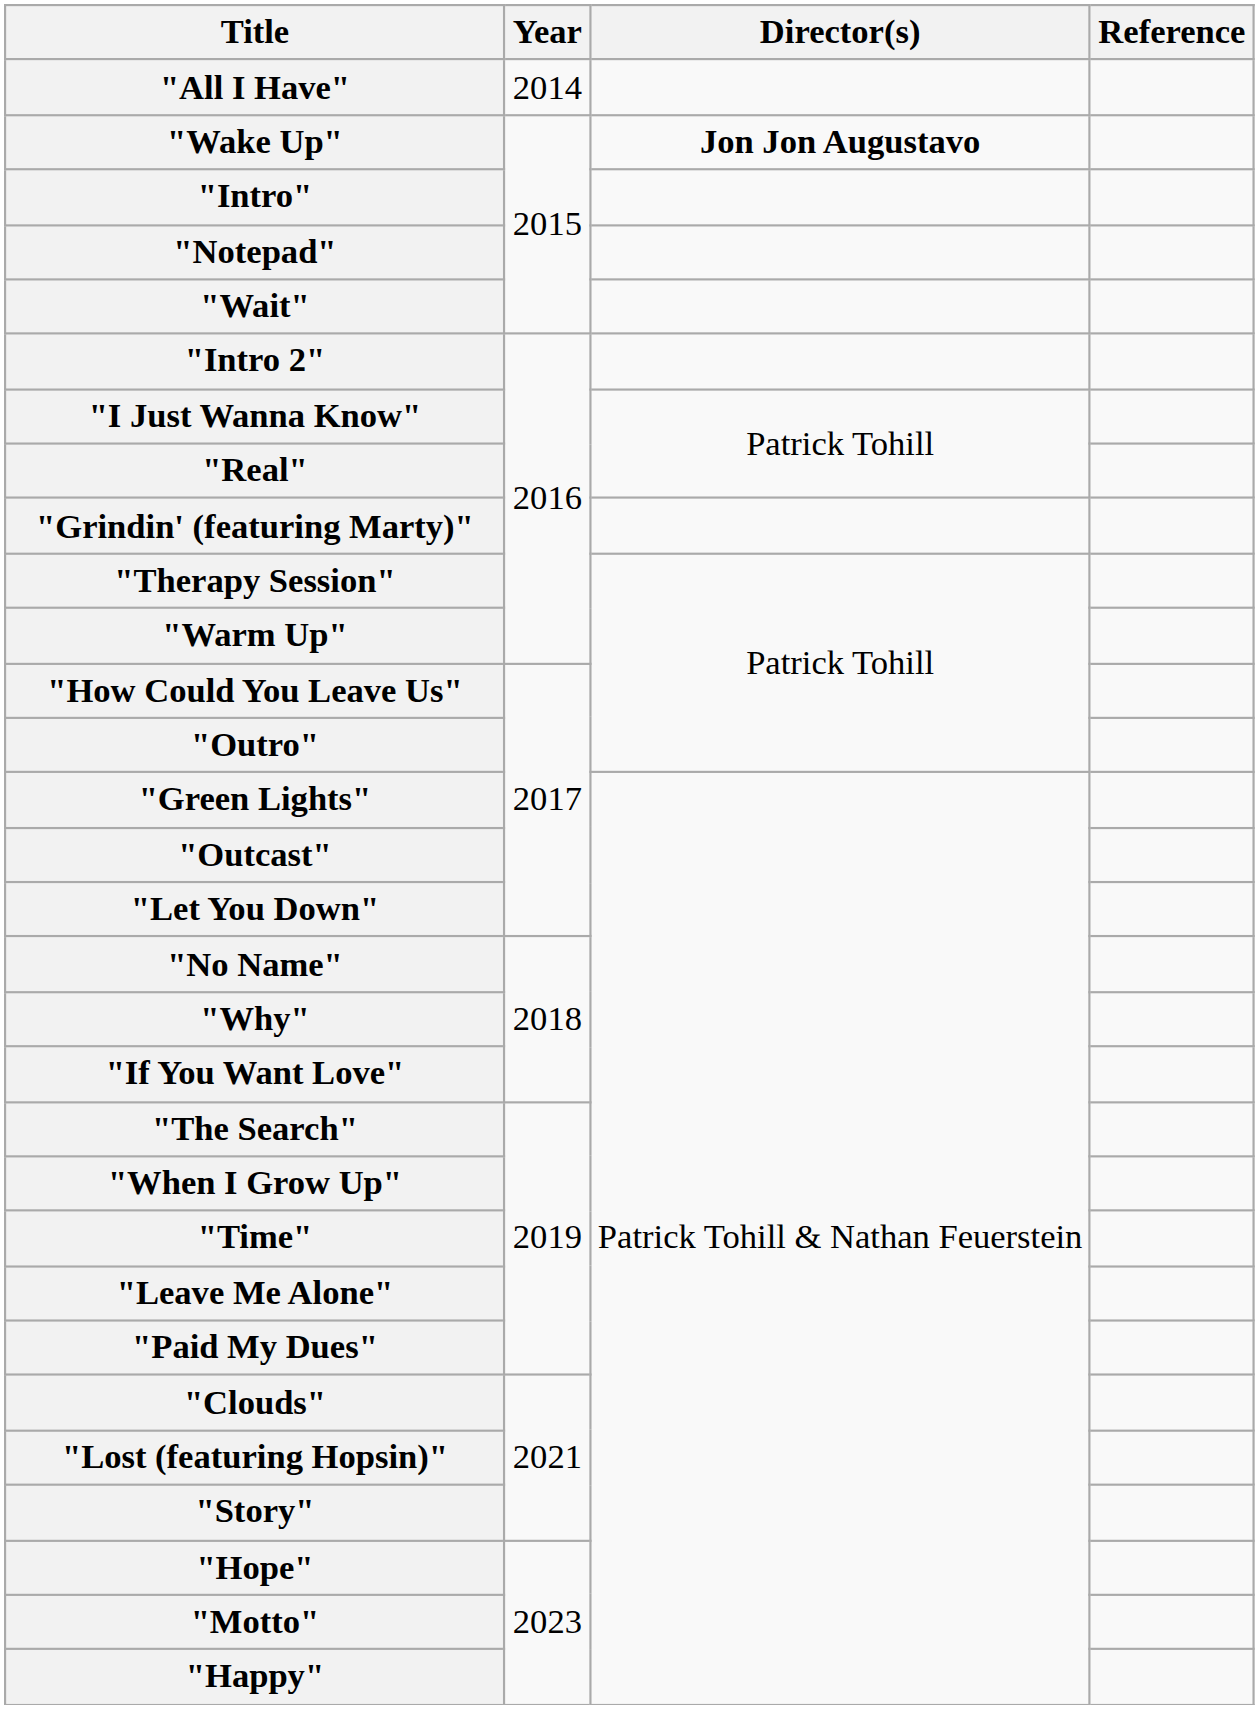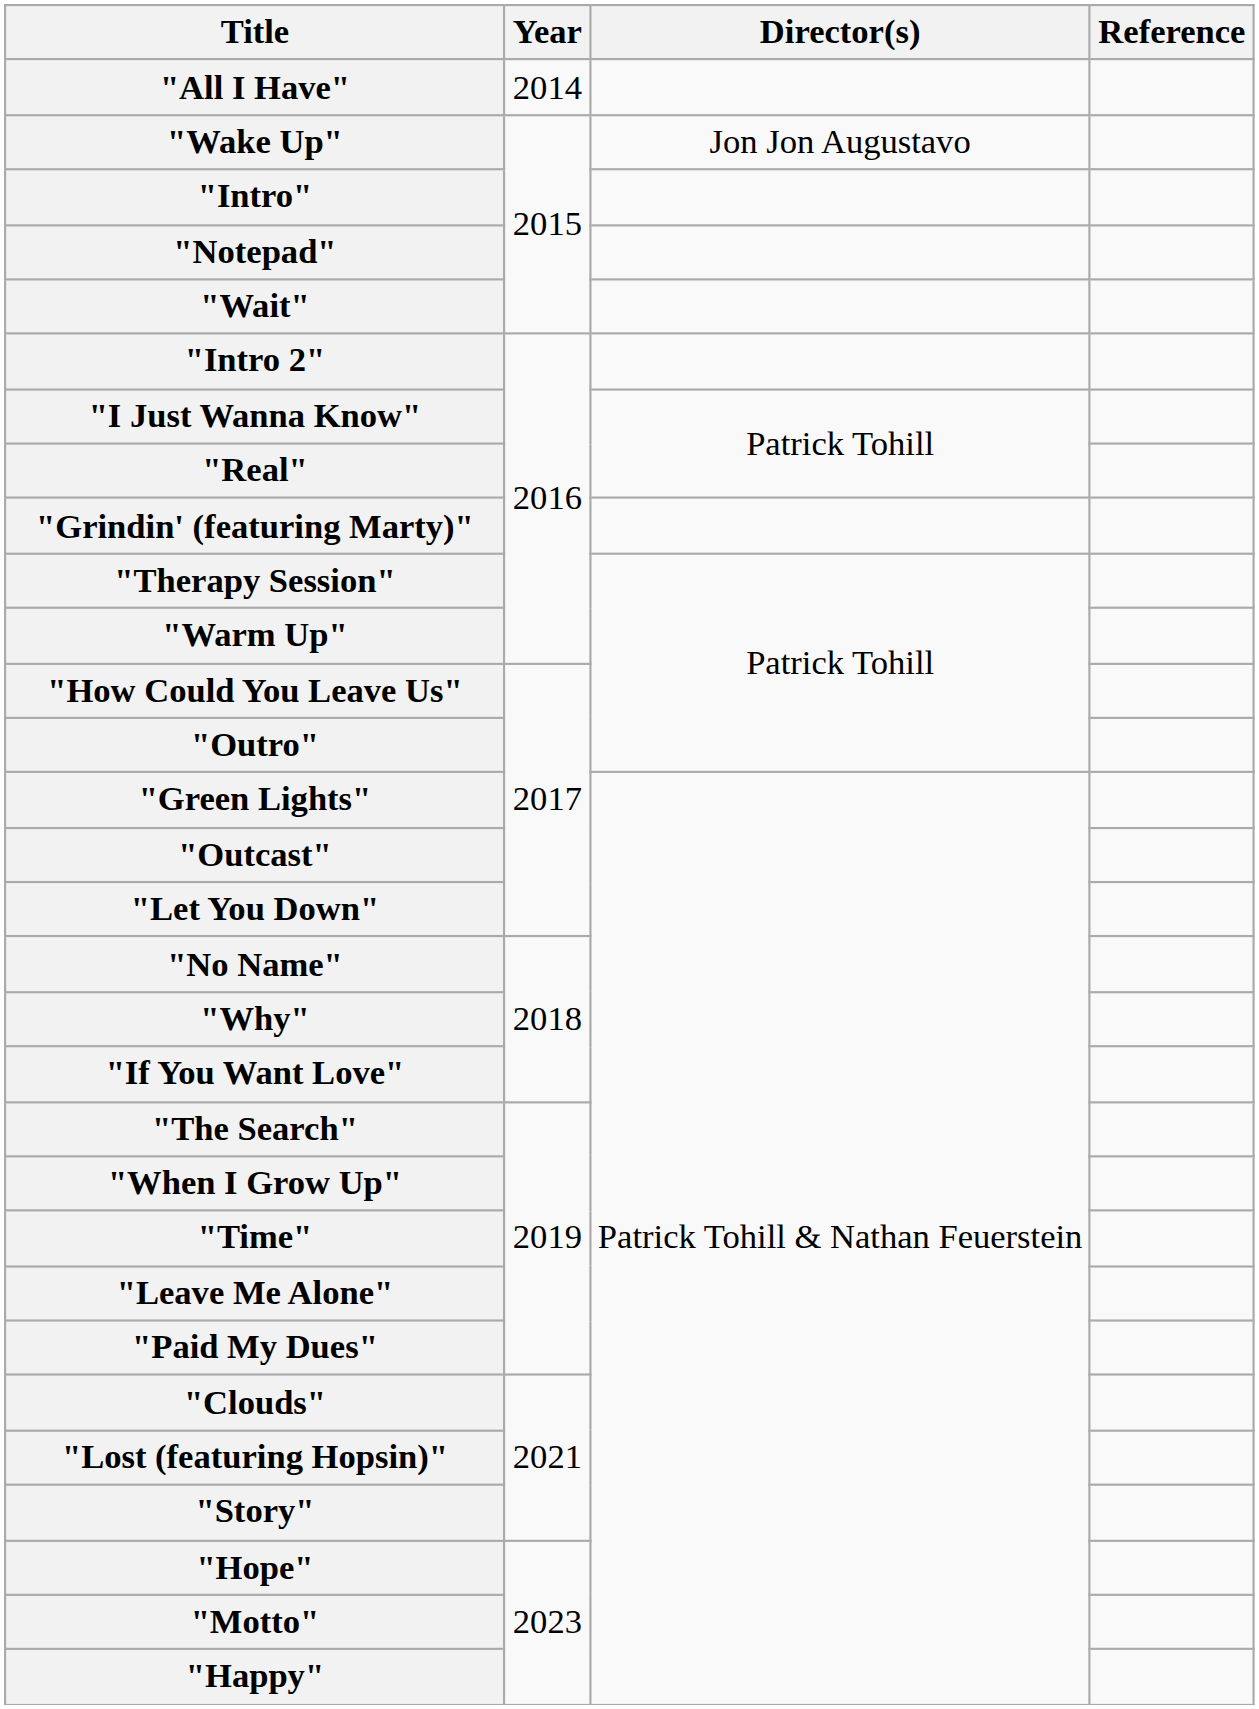(840, 141) bold -> (840, 141) normal
